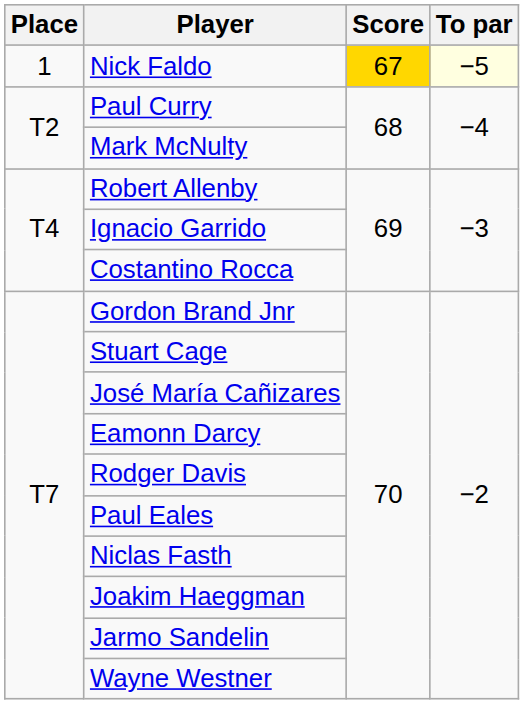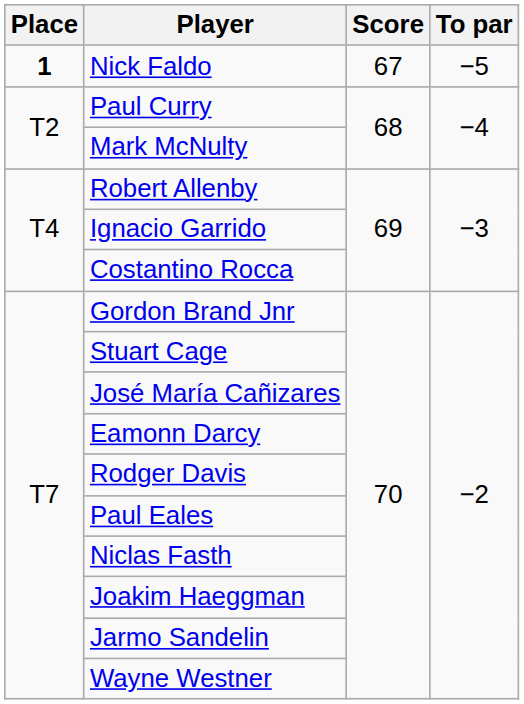(44, 65) normal -> (44, 65) bold
(388, 65) gold background -> (388, 65) no background
(474, 65) lightyellow background -> (474, 65) no background
